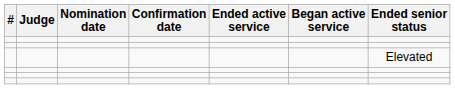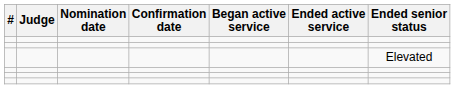columns swapped: (329, 20) <-> (249, 20)
